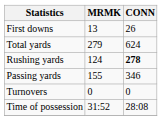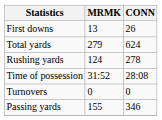(133, 60) bold -> (133, 60) normal
rows swapped: (34, 76) <-> (45, 107)
